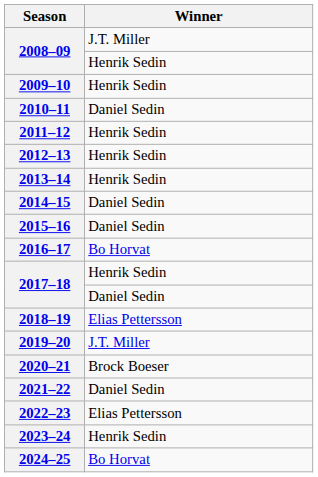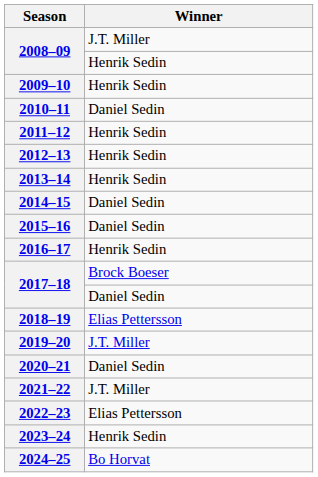(119, 249) Bo Horvat -> (127, 249) Henrik Sedin
(127, 272) Henrik Sedin -> (129, 272) Brock Boeser
(129, 366) Brock Boeser -> (126, 366) Daniel Sedin
(126, 389) Daniel Sedin -> (119, 389) J.T. Miller
